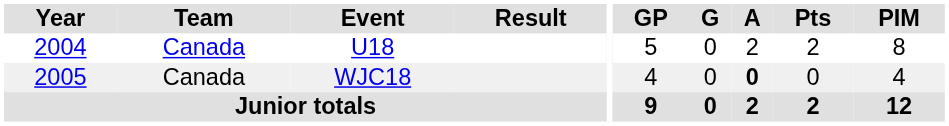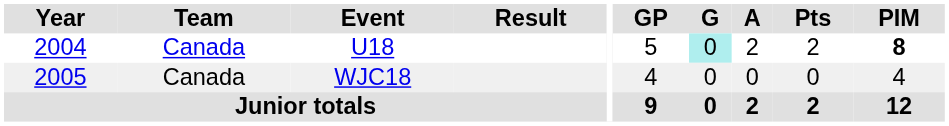(710, 47) no background -> (710, 47) paleturquoise background
(899, 47) normal -> (899, 47) bold
(752, 77) bold -> (752, 77) normal
